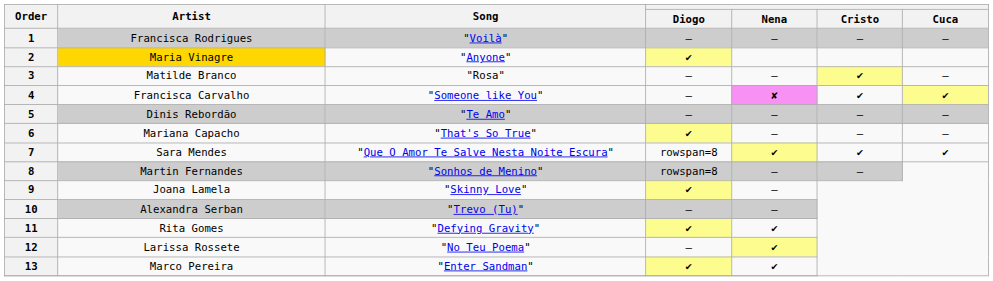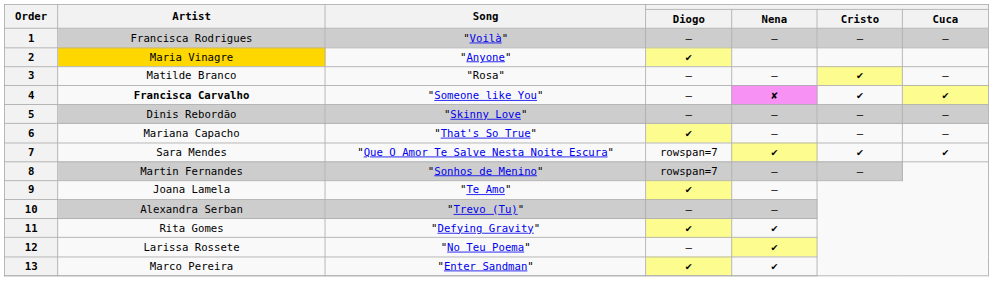(192, 95) normal -> (192, 95) bold
(486, 114) "Te Amo" -> (486, 114) "Skinny Love"
(689, 152) rowspan=8 -> (689, 152) rowspan=7
(689, 171) rowspan=8 -> (689, 171) rowspan=7
(486, 190) "Skinny Love" -> (486, 190) "Te Amo"
